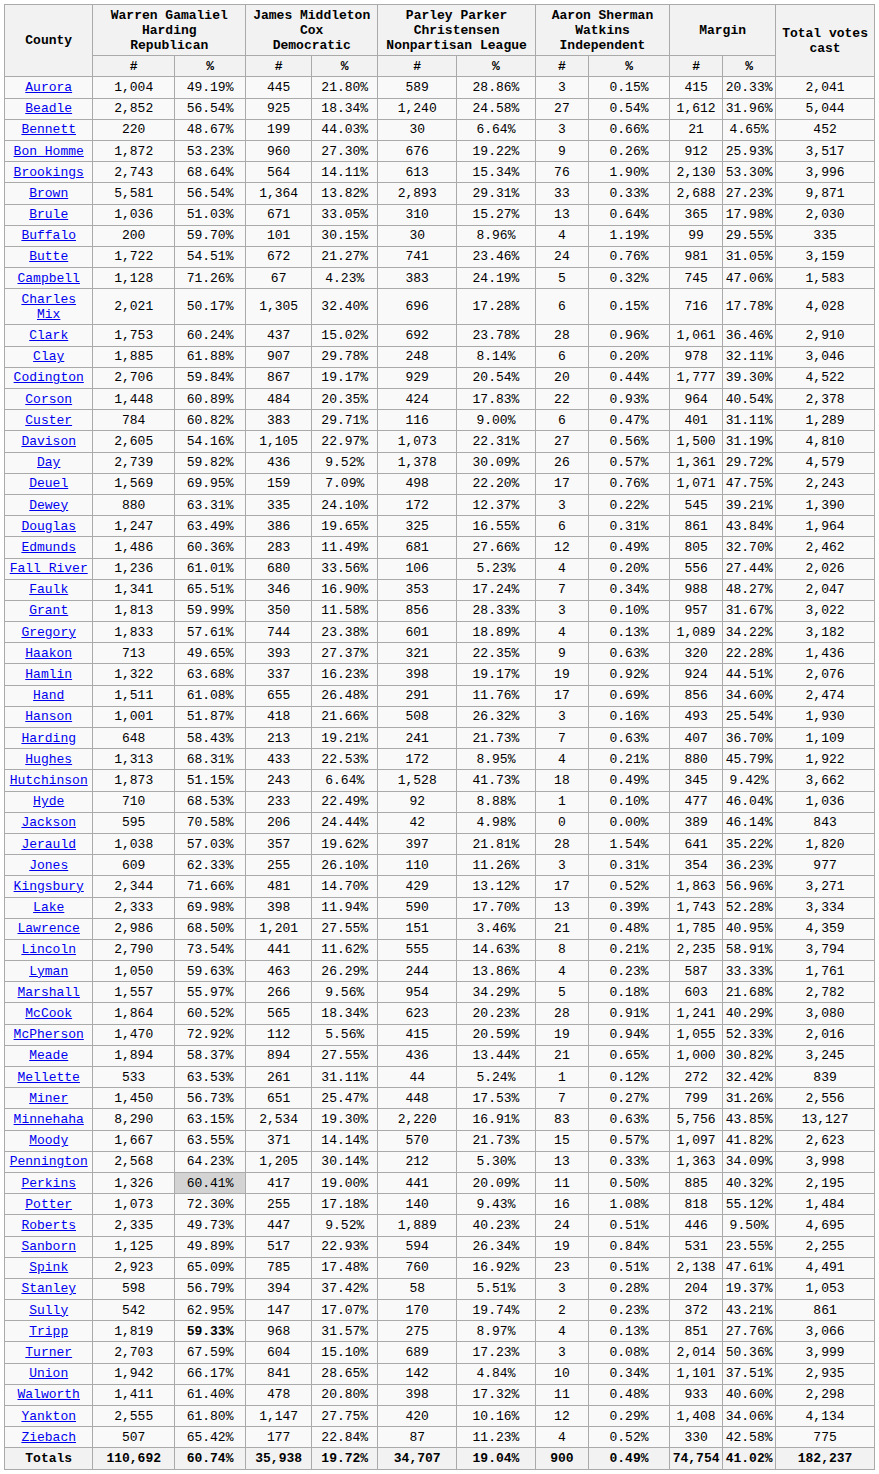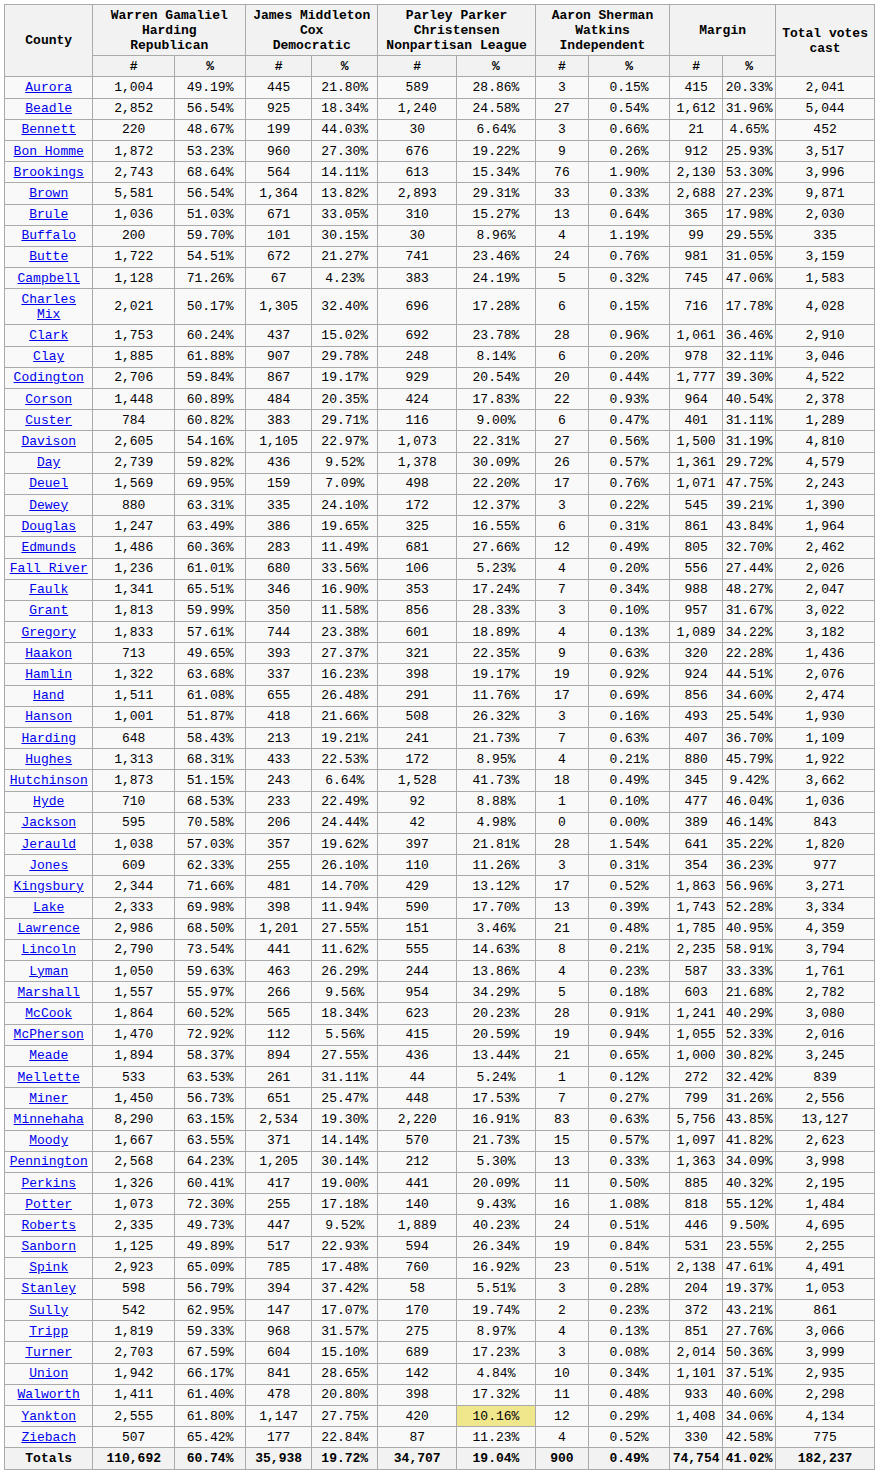(210, 1183) lightgrey background -> (210, 1183) no background
(210, 1331) bold -> (210, 1331) normal
(496, 1416) no background -> (496, 1416) khaki background
